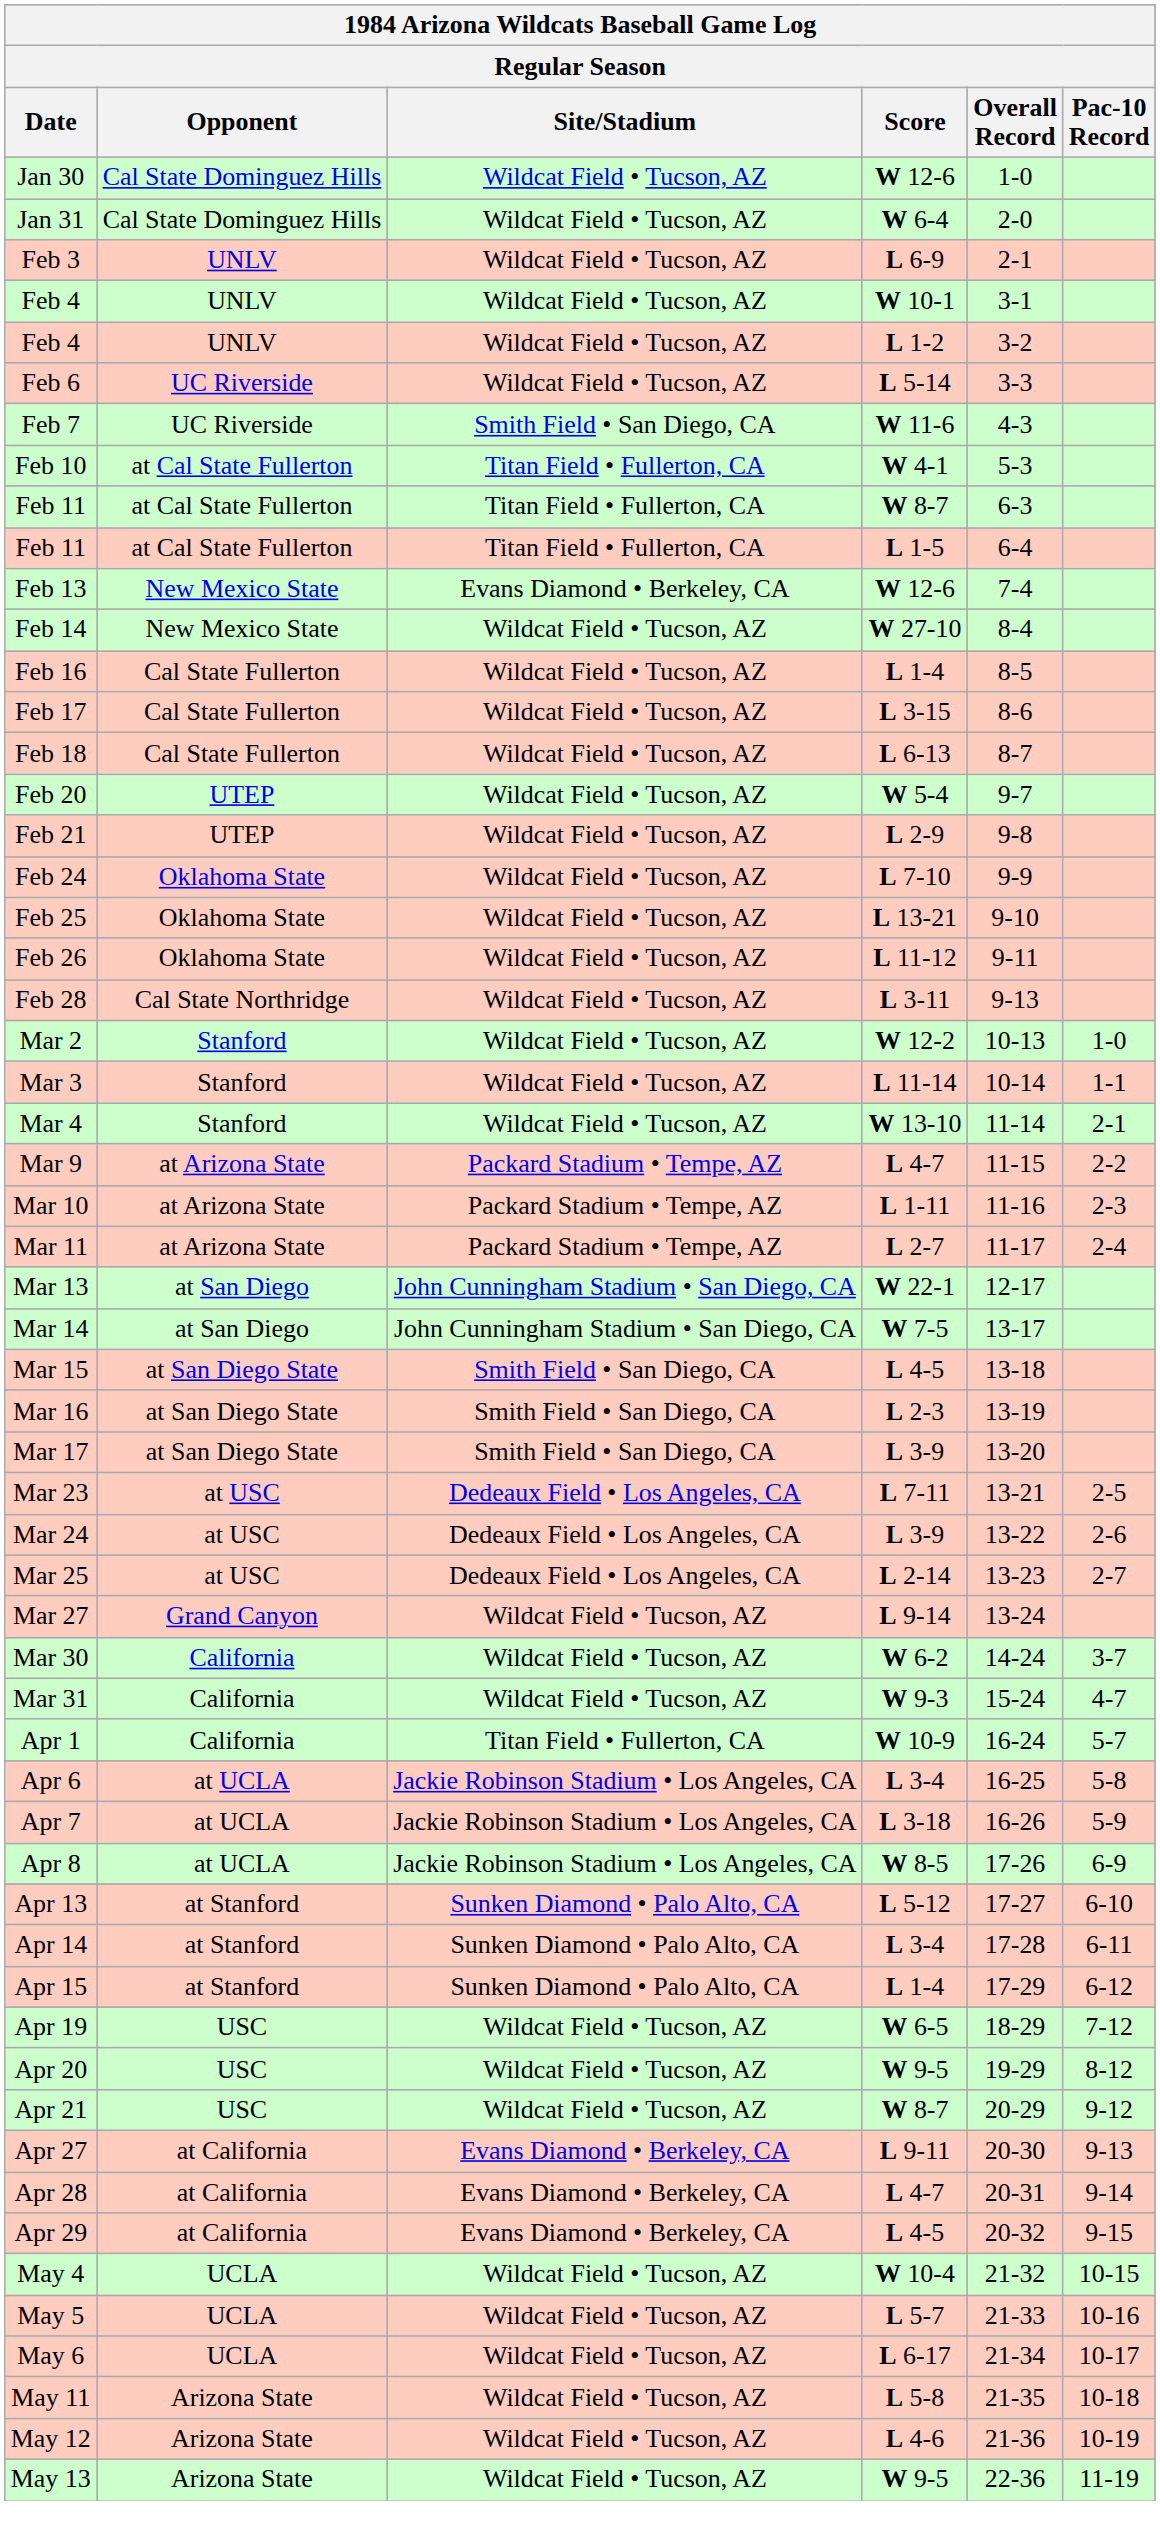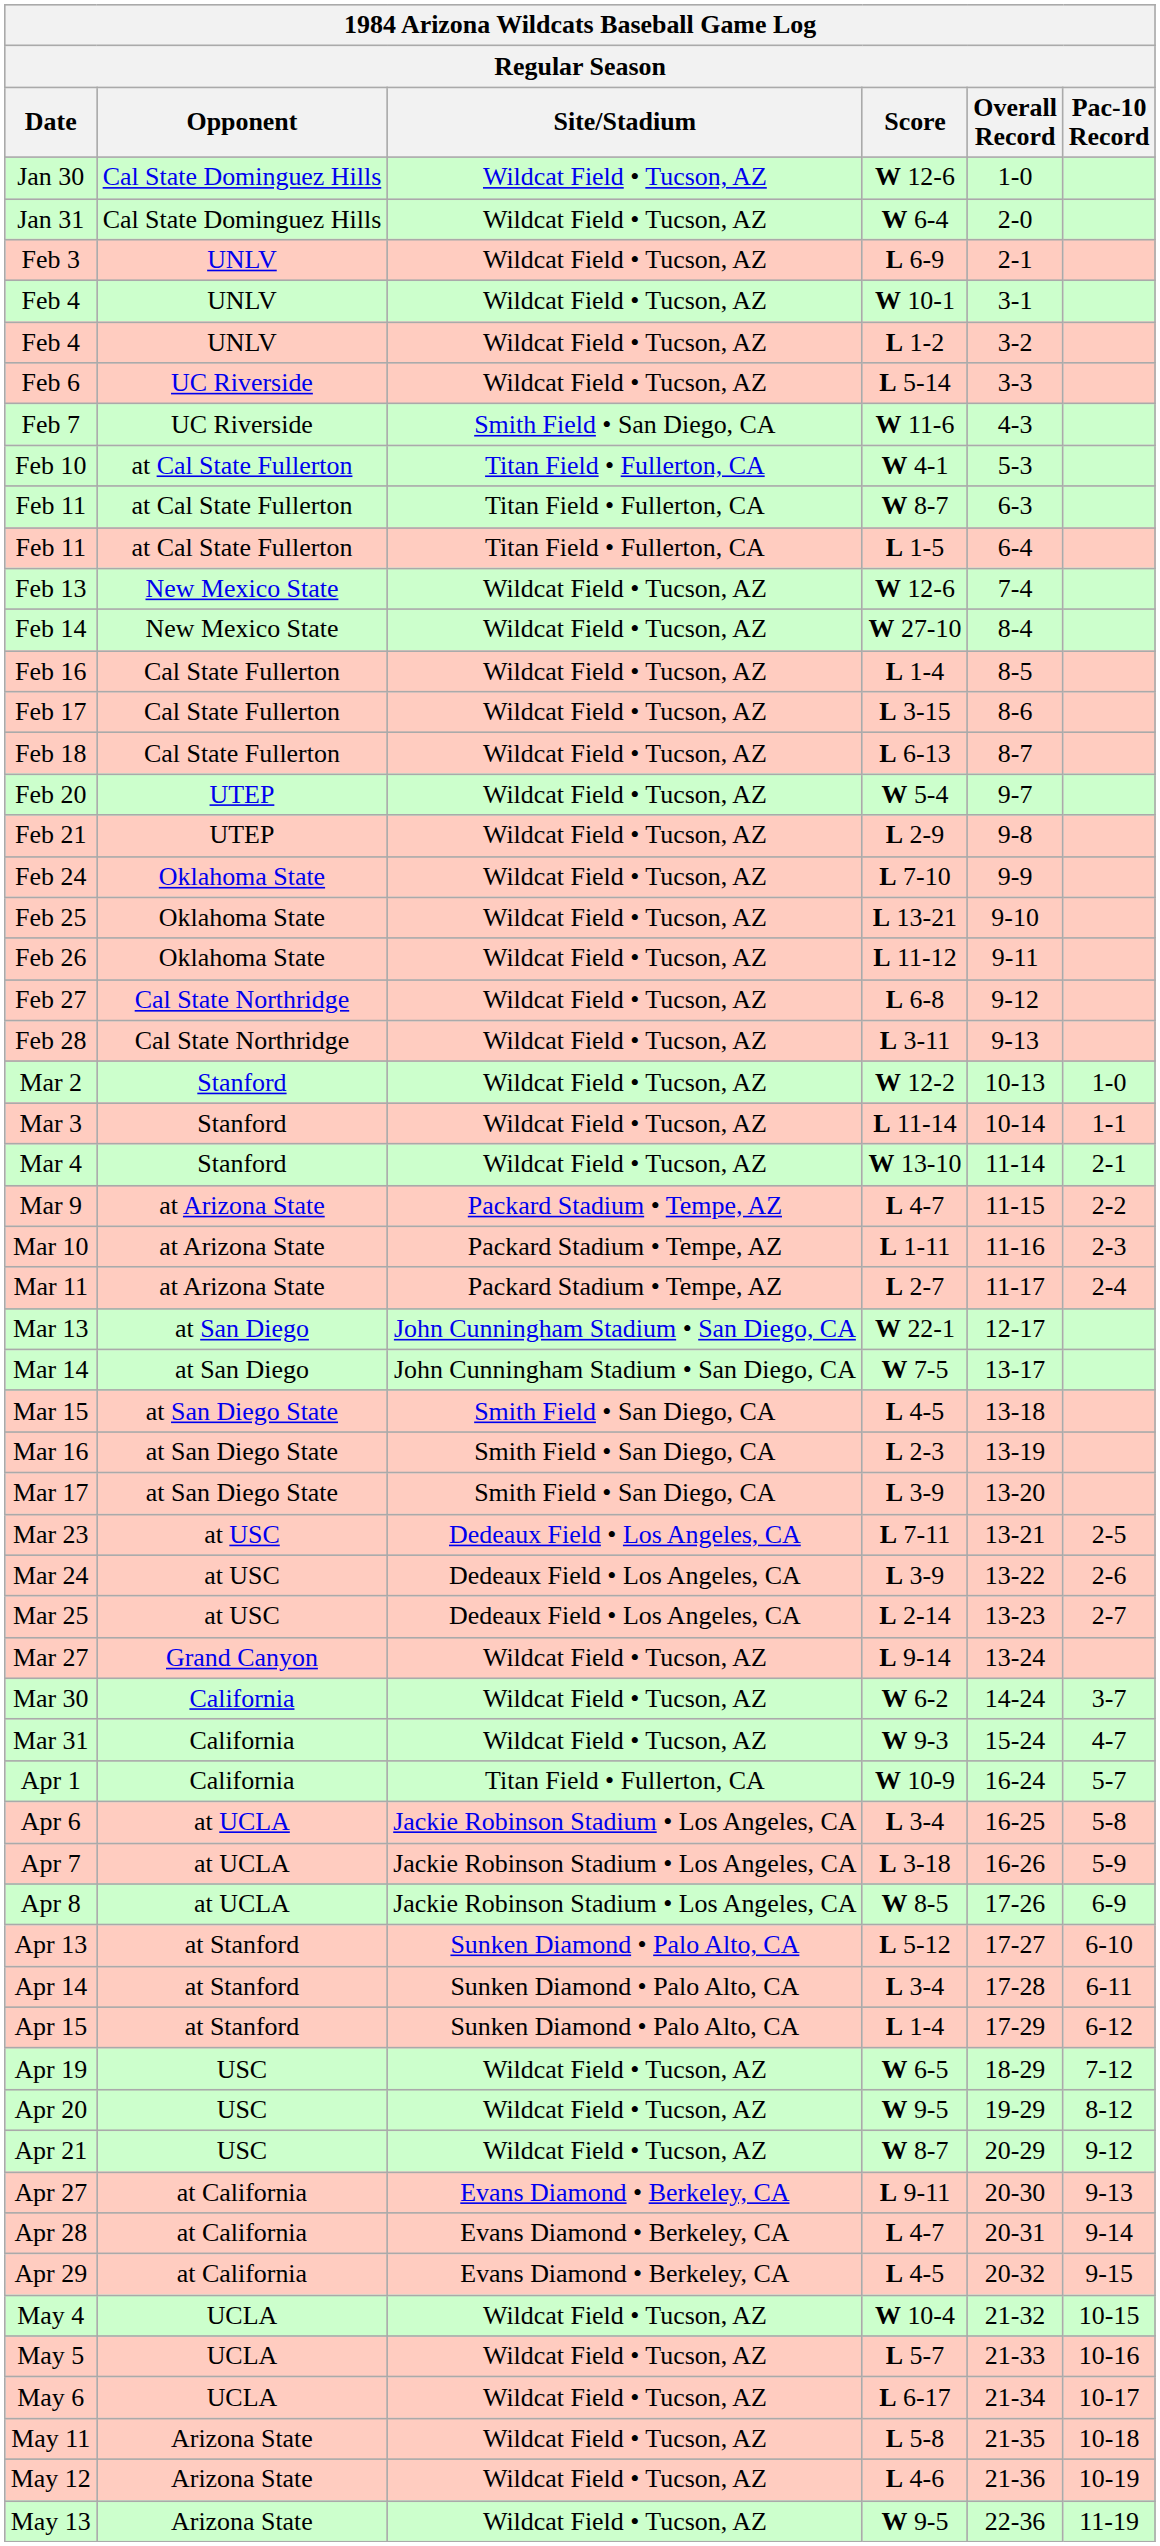(625, 588) Evans Diamond • Berkeley, CA -> (625, 588) Wildcat Field • Tucson, AZ
+ row: (51, 999)
